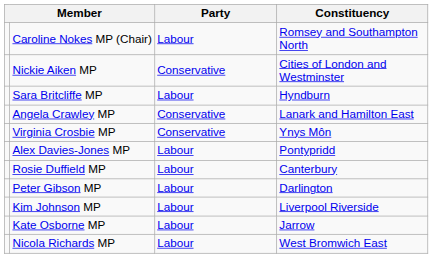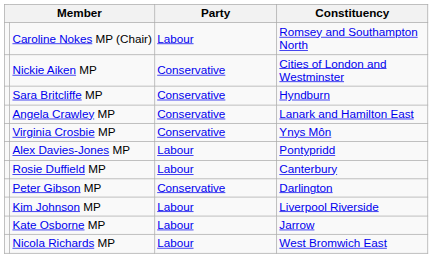(175, 95) Labour -> (191, 95) Conservative
(175, 188) Labour -> (191, 188) Conservative
